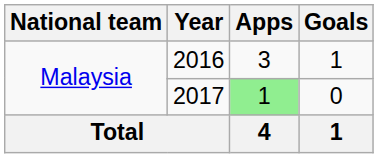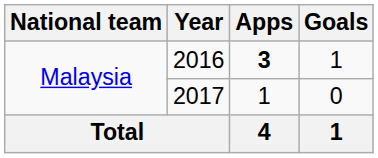(264, 59) normal -> (264, 59) bold
(264, 96) lightgreen background -> (264, 96) no background
